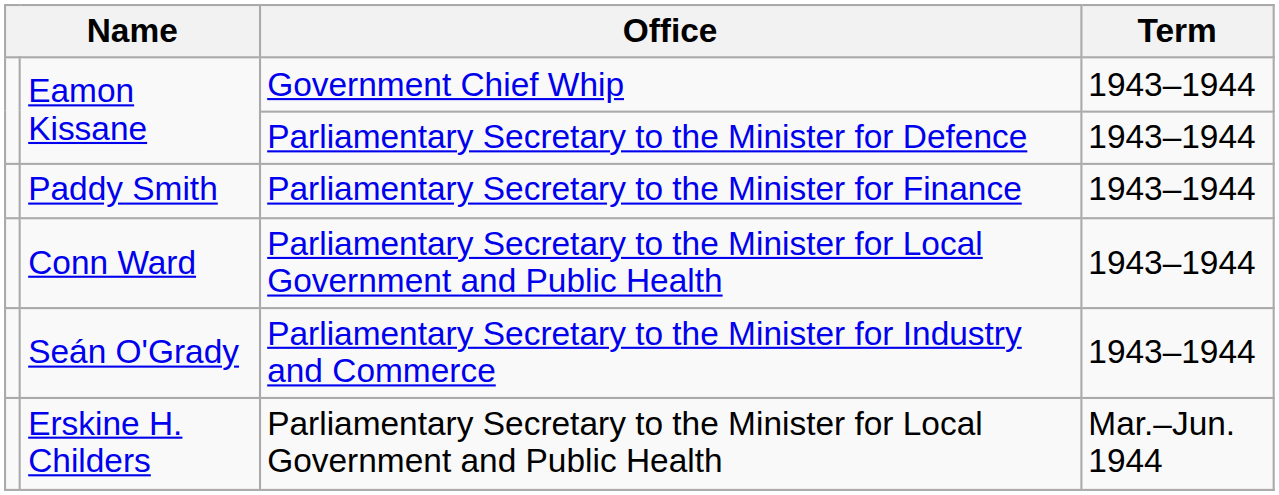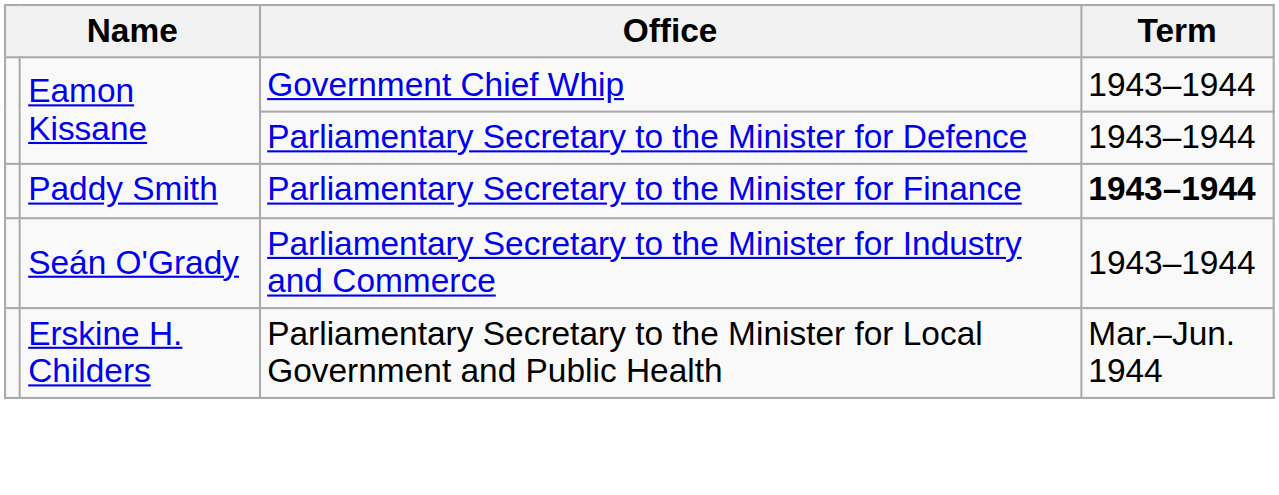(1172, 190) normal -> (1172, 190) bold
- row: (112, 261)
